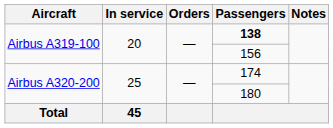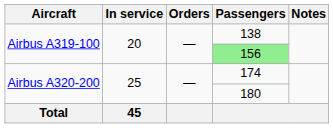(251, 34) bold -> (251, 34) normal
(251, 53) no background -> (251, 53) lightgreen background
